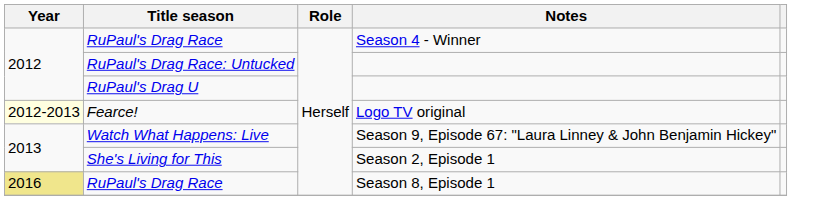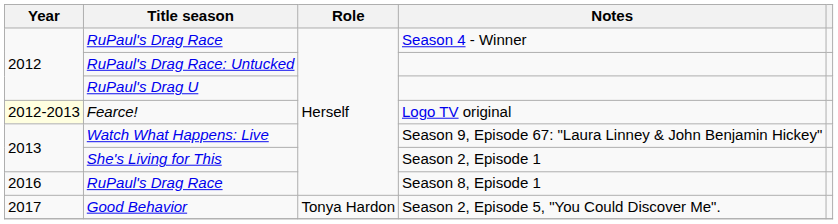(25, 183) khaki background -> (25, 183) no background
+ row: (137, 207)
